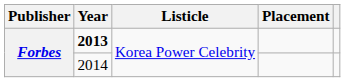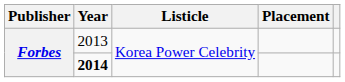(93, 40) bold -> (93, 40) normal
(93, 64) normal -> (93, 64) bold
